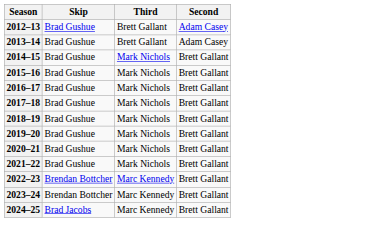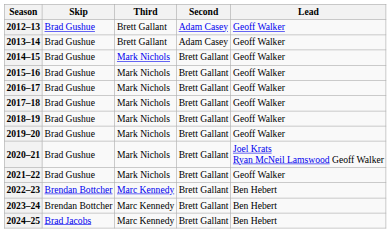+ column: (308, 12)
